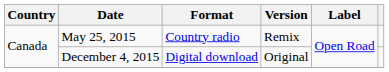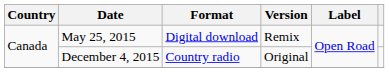(202, 36) Country radio -> (212, 36) Digital download
(212, 57) Digital download -> (202, 57) Country radio
